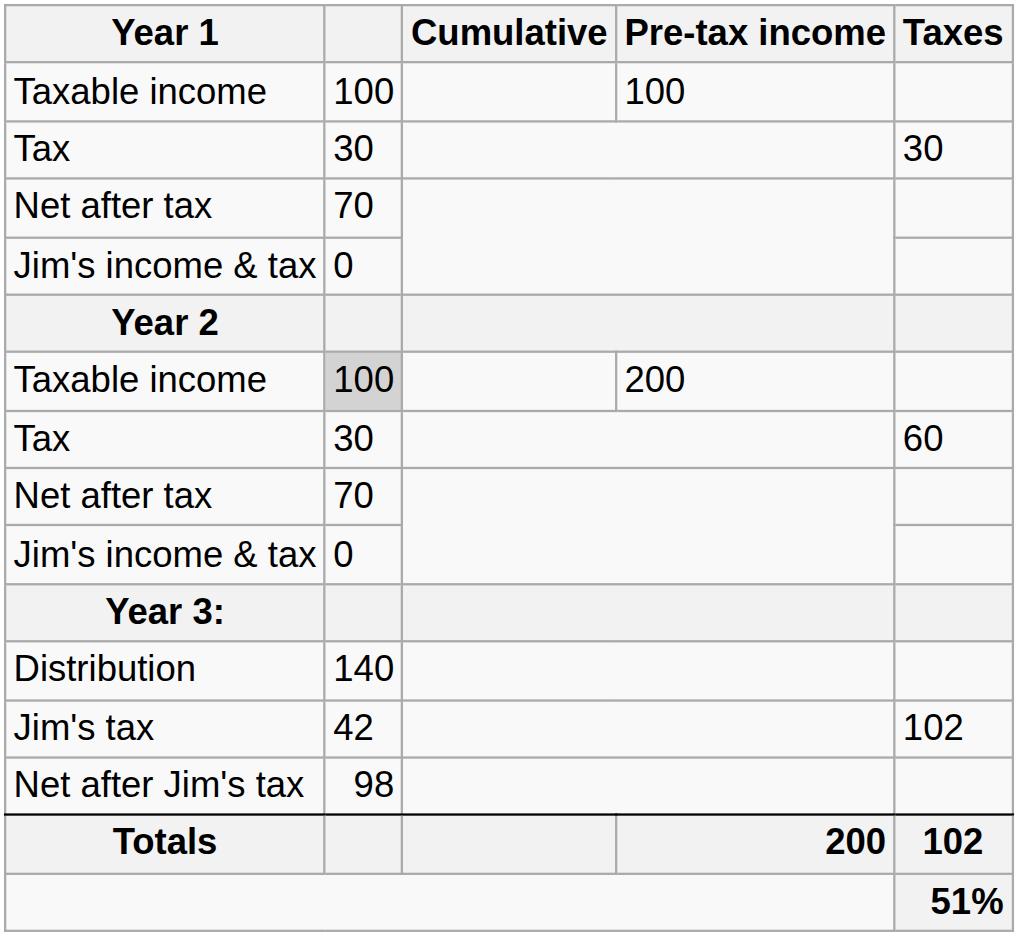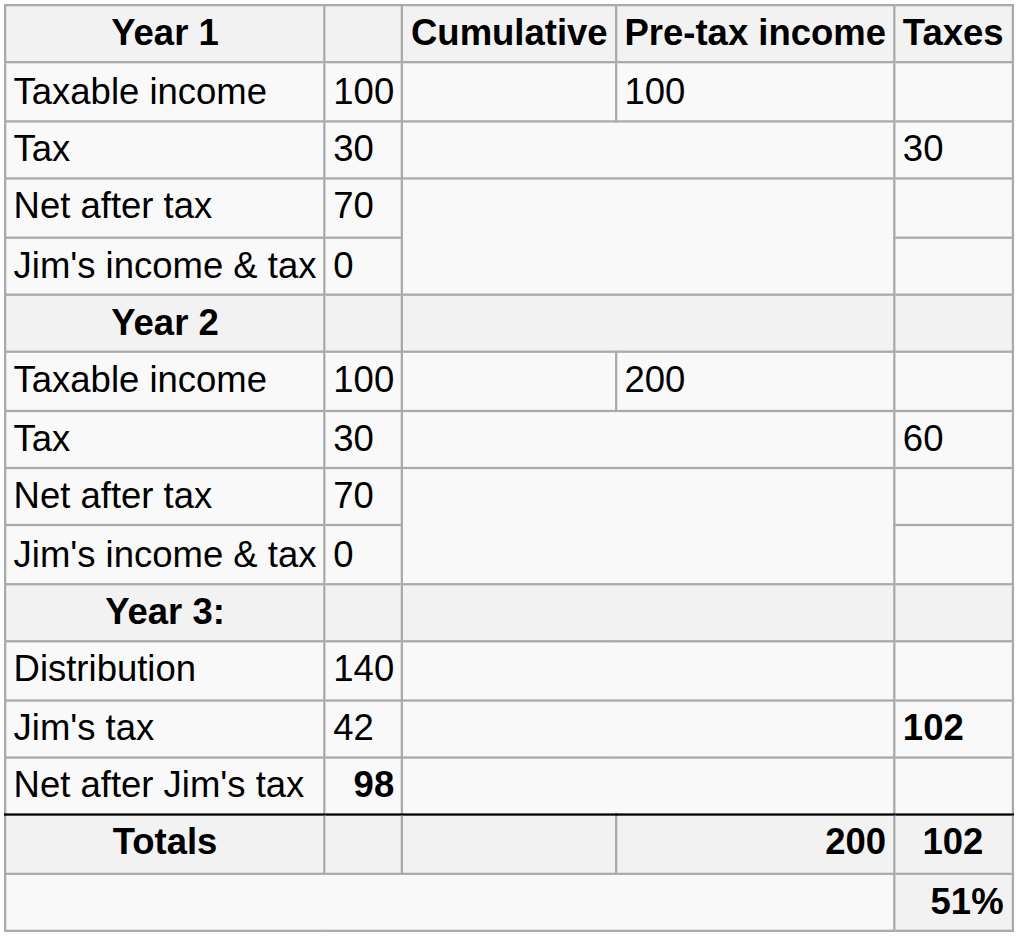(364, 380) lightgrey background -> (364, 380) no background
(943, 727) normal -> (943, 727) bold
(374, 785) normal -> (374, 785) bold
